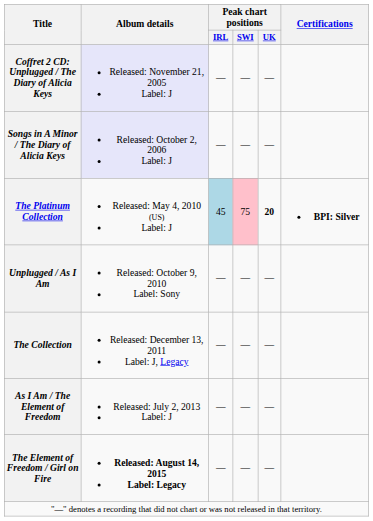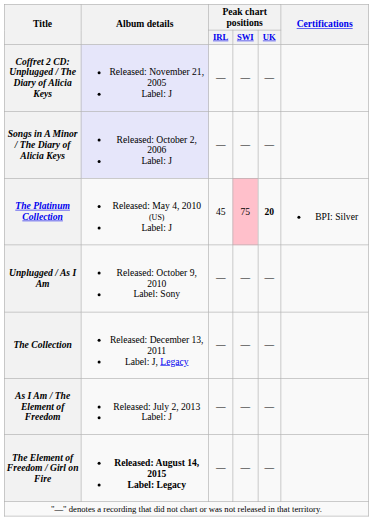(221, 211) lightblue background -> (221, 211) no background
(325, 217) bold -> (325, 217) normal
